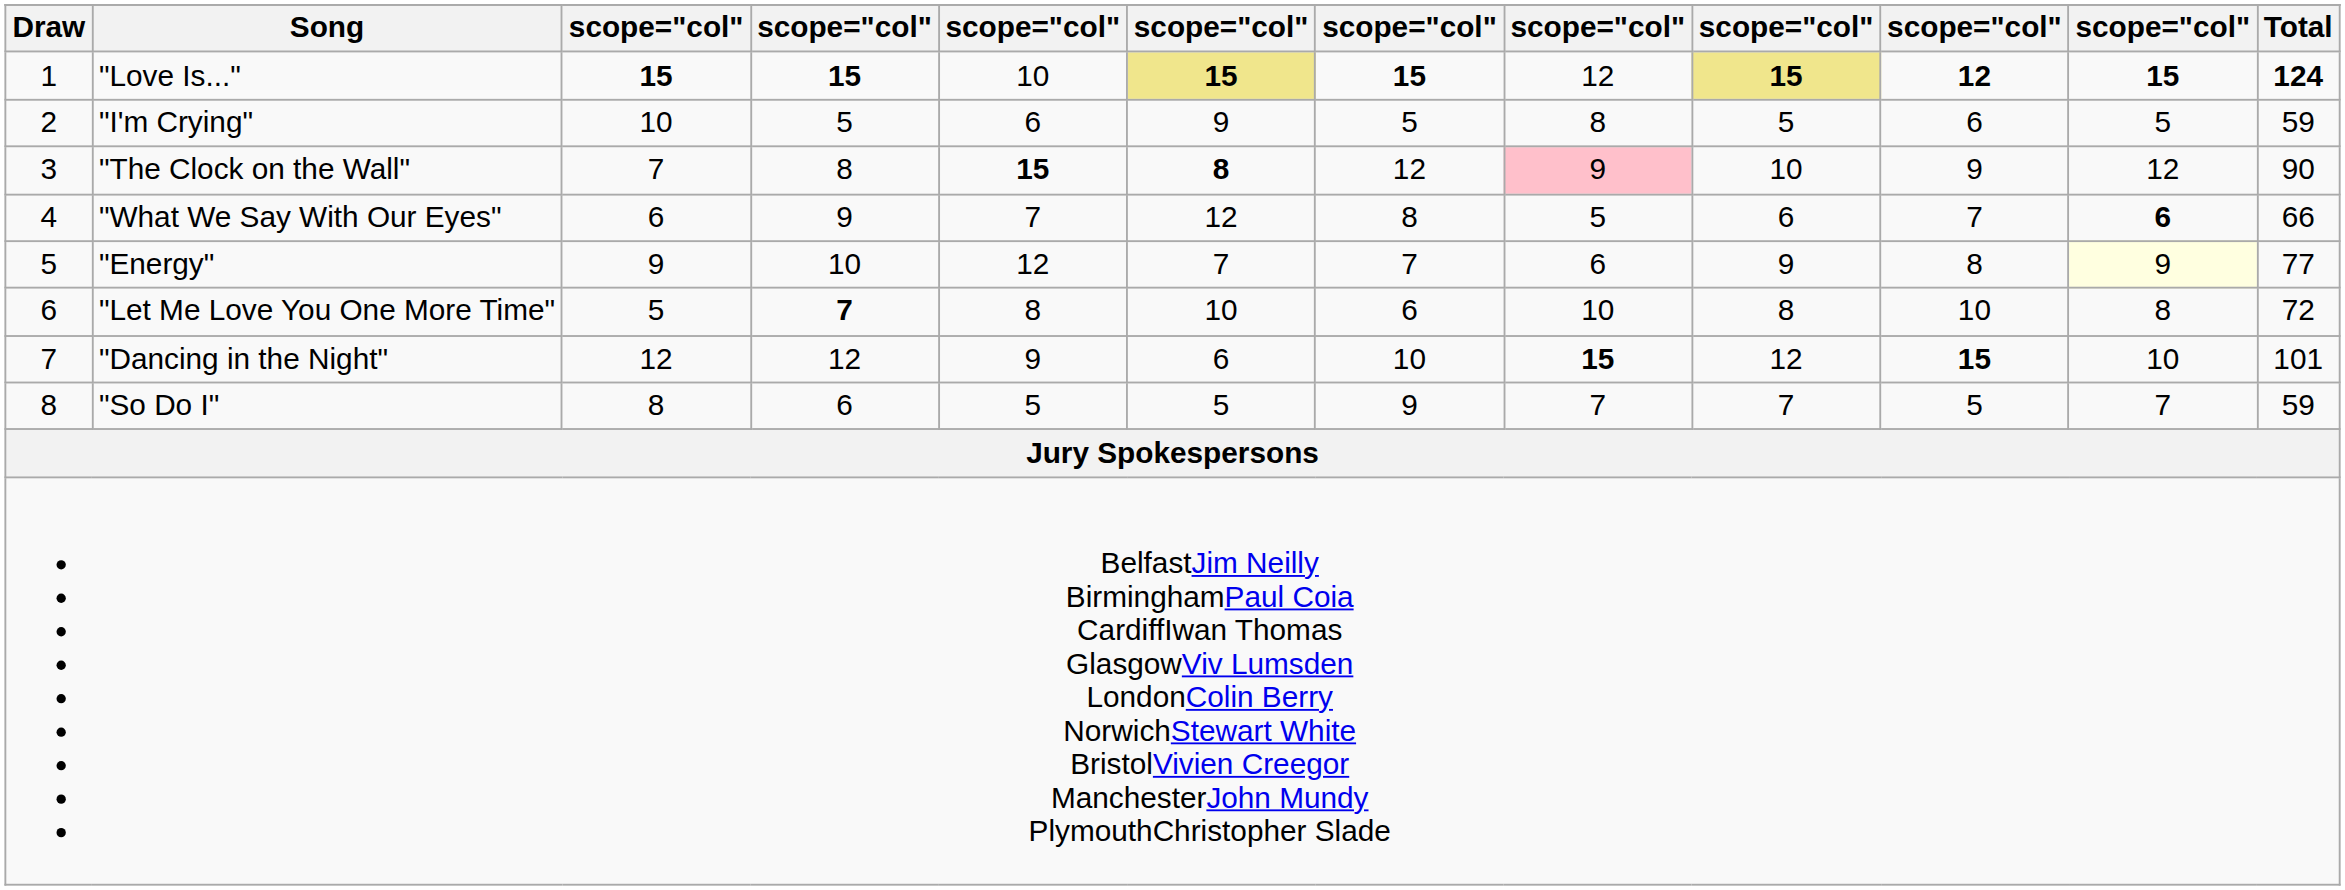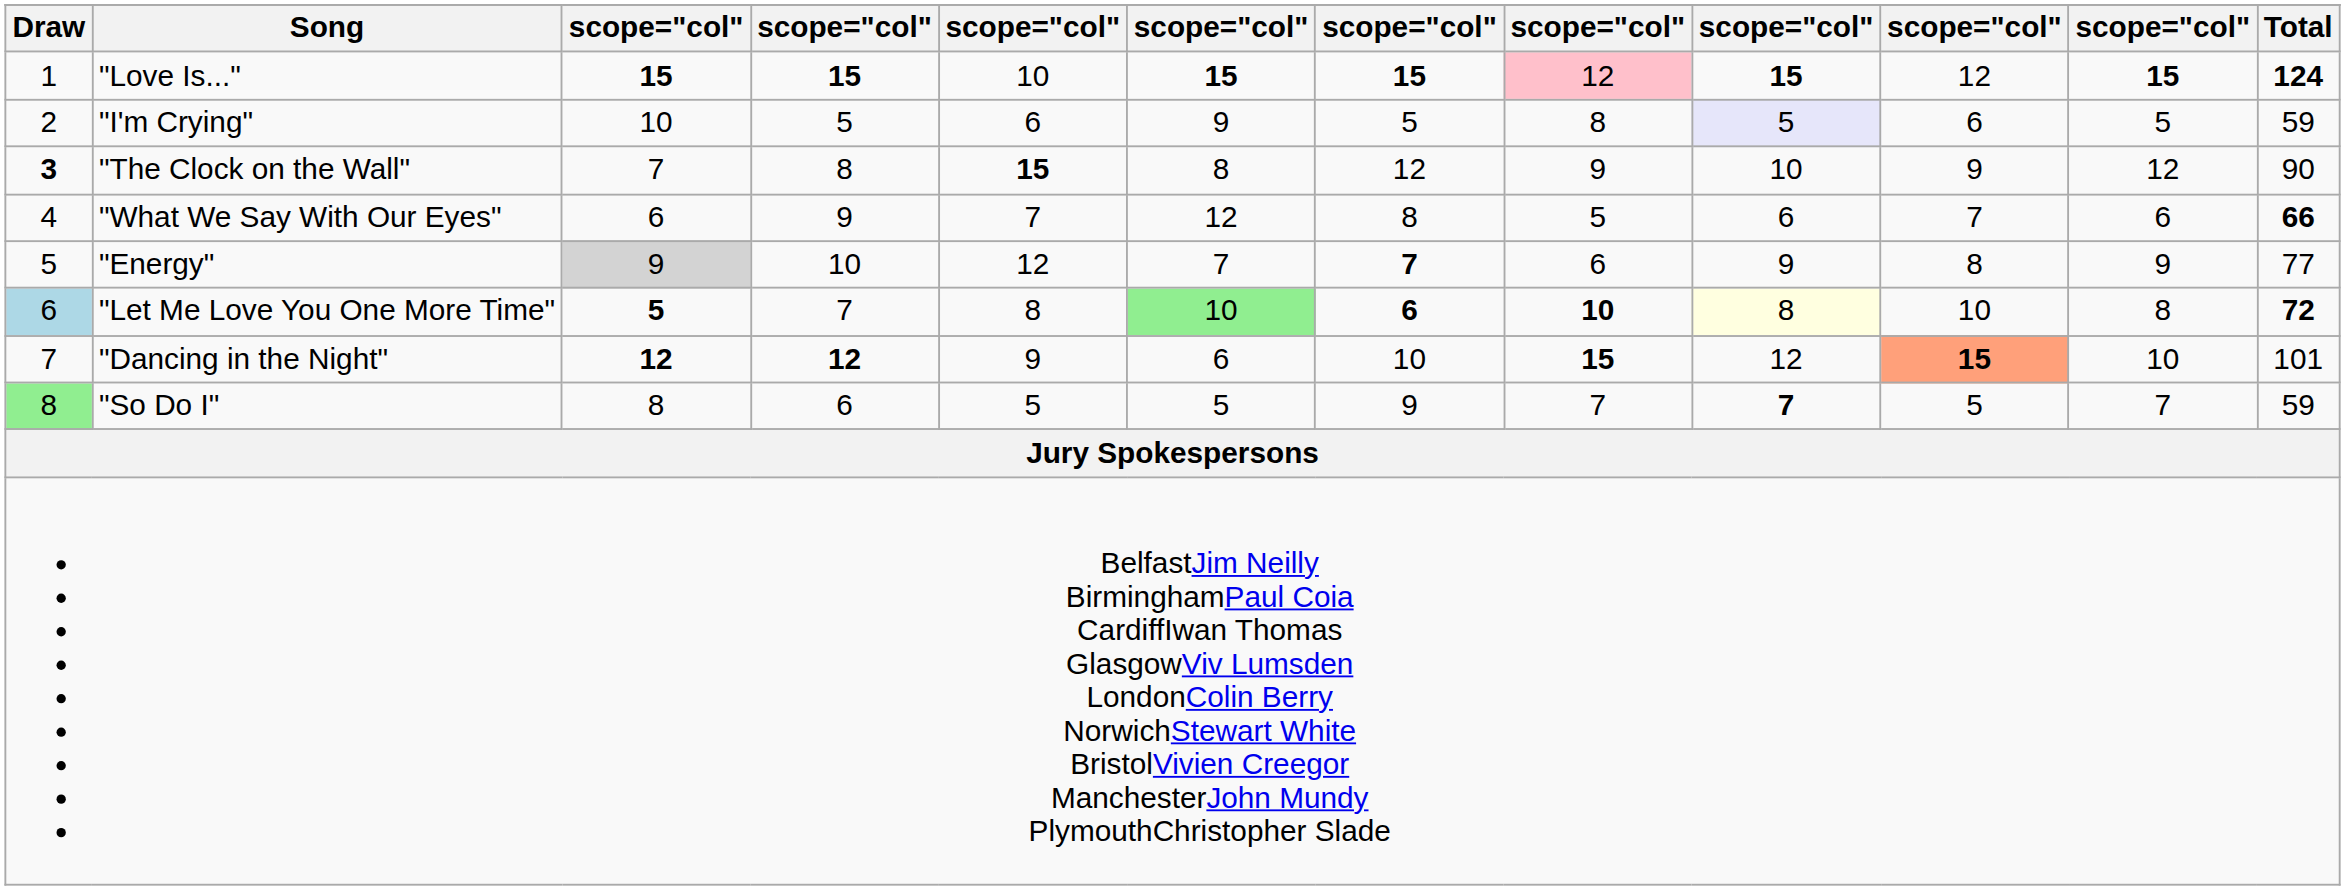(1221, 75) khaki background -> (1221, 75) no background
(1598, 75) no background -> (1598, 75) pink background
(1786, 75) khaki background -> (1786, 75) no background
(1974, 75) bold -> (1974, 75) normal
(1786, 122) no background -> (1786, 122) lavender background
(49, 169) normal -> (49, 169) bold
(1221, 169) bold -> (1221, 169) normal
(1598, 169) pink background -> (1598, 169) no background
(2163, 216) bold -> (2163, 216) normal
(2298, 216) normal -> (2298, 216) bold
(656, 264) no background -> (656, 264) lightgrey background
(1409, 264) normal -> (1409, 264) bold
(2163, 264) lightyellow background -> (2163, 264) no background
(49, 311) no background -> (49, 311) lightblue background
(656, 311) normal -> (656, 311) bold
(844, 311) bold -> (844, 311) normal
(1221, 311) no background -> (1221, 311) lightgreen background
(1409, 311) normal -> (1409, 311) bold
(1598, 311) normal -> (1598, 311) bold
(1786, 311) no background -> (1786, 311) lightyellow background
(2298, 311) normal -> (2298, 311) bold
(656, 358) normal -> (656, 358) bold
(844, 358) normal -> (844, 358) bold
(1974, 358) no background -> (1974, 358) lightsalmon background
(49, 405) no background -> (49, 405) lightgreen background
(1786, 405) normal -> (1786, 405) bold
